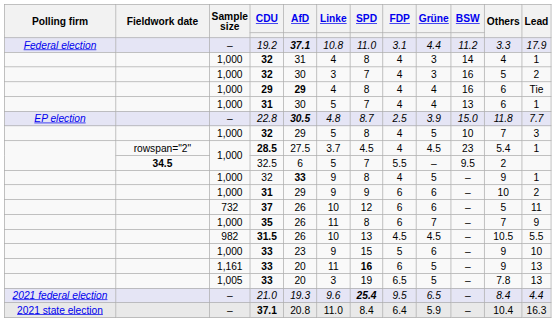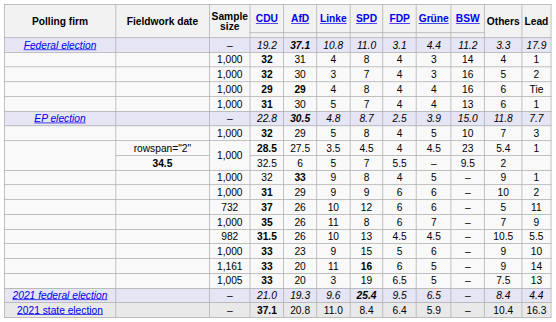(333, 148) 3.7 -> (333, 148) 3.5
(536, 266) 13 -> (536, 266) 14
(503, 281) 7.8 -> (503, 281) 7.5
